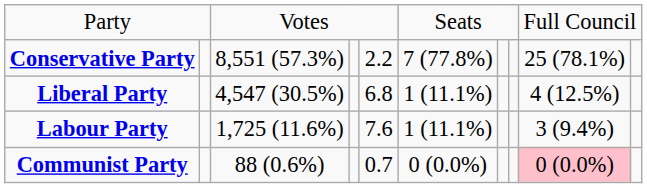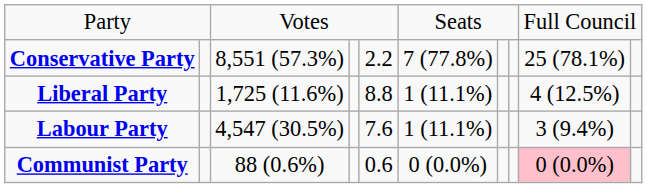(280, 93) 4,547 (30.5%) -> (280, 93) 1,725 (11.6%)
(379, 93) 6.8 -> (379, 93) 8.8
(280, 128) 1,725 (11.6%) -> (280, 128) 4,547 (30.5%)
(379, 164) 0.7 -> (379, 164) 0.6
